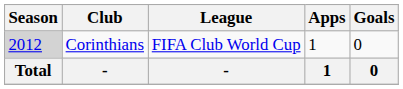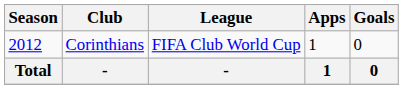(25, 44) lightgrey background -> (25, 44) no background
